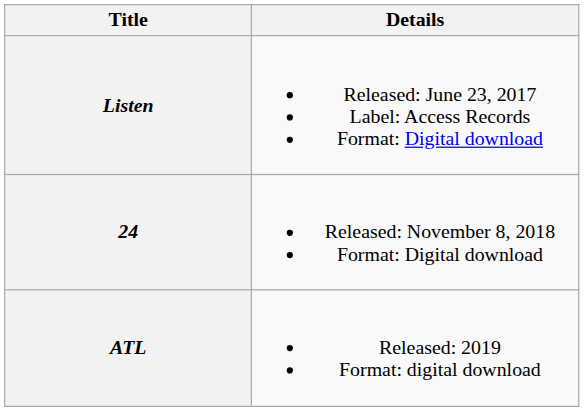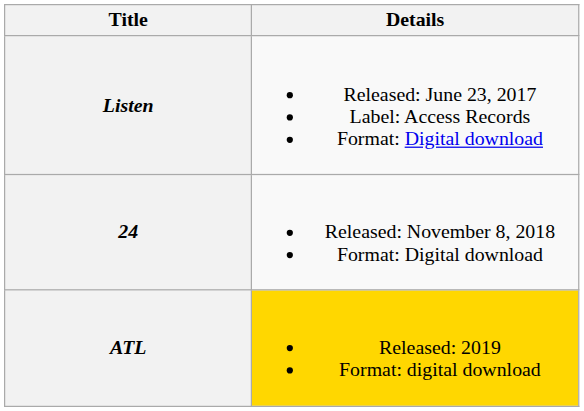(415, 359) no background -> (415, 359) gold background
